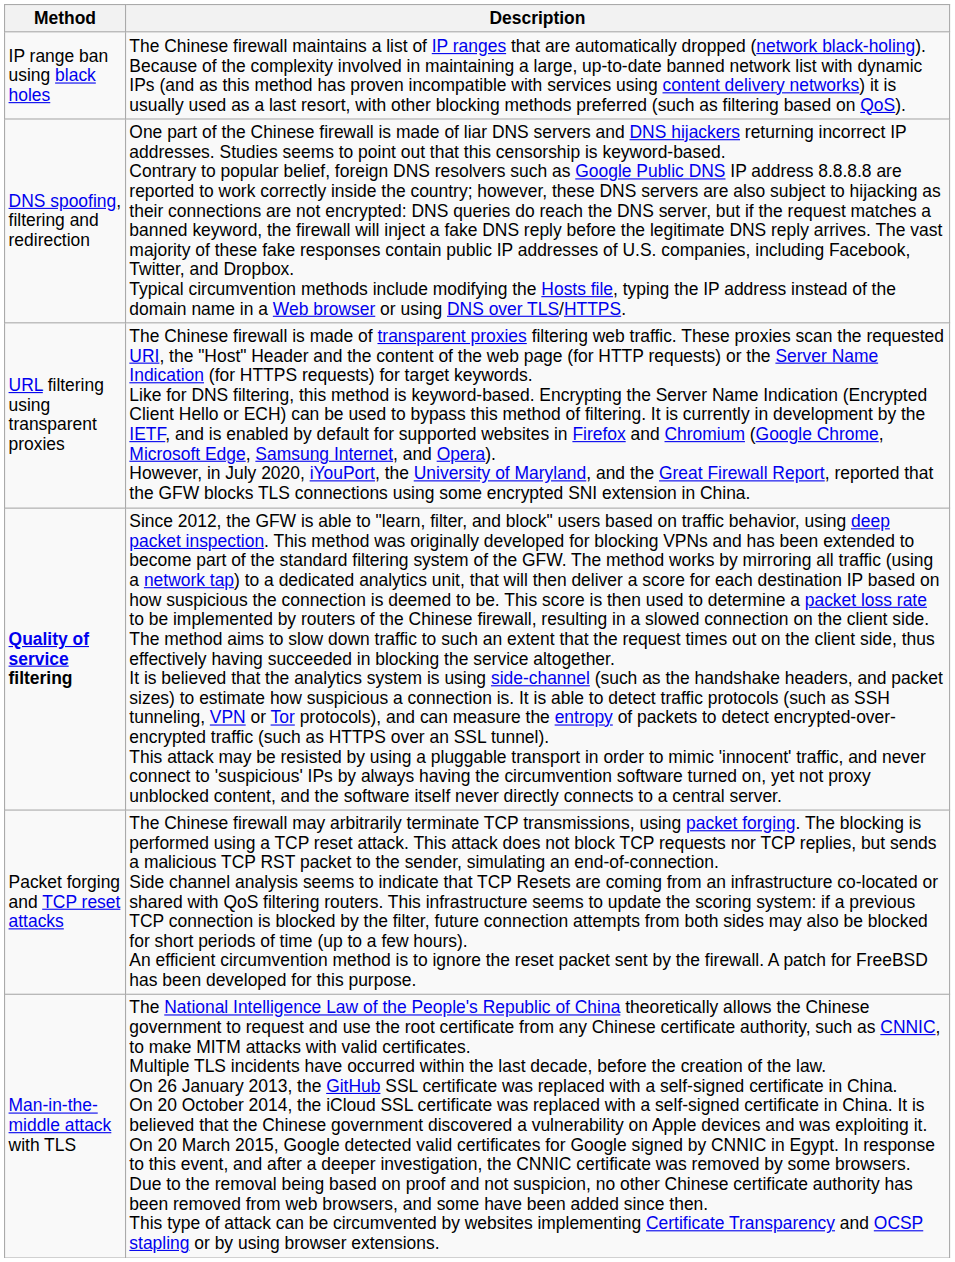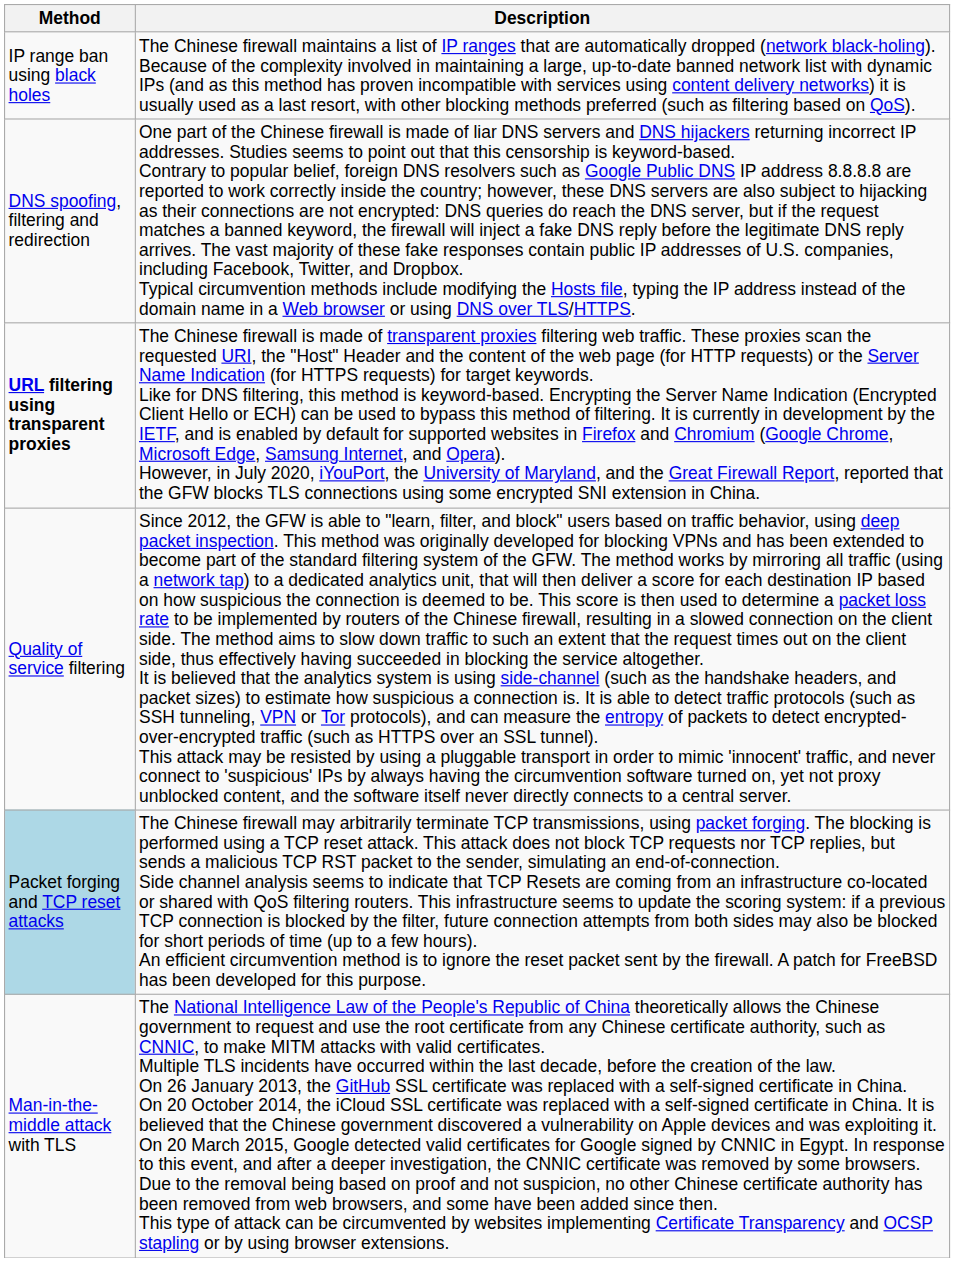(56, 415) normal -> (61, 415) bold
(49, 658) bold -> (67, 658) normal
(64, 902) no background -> (64, 902) lightblue background
